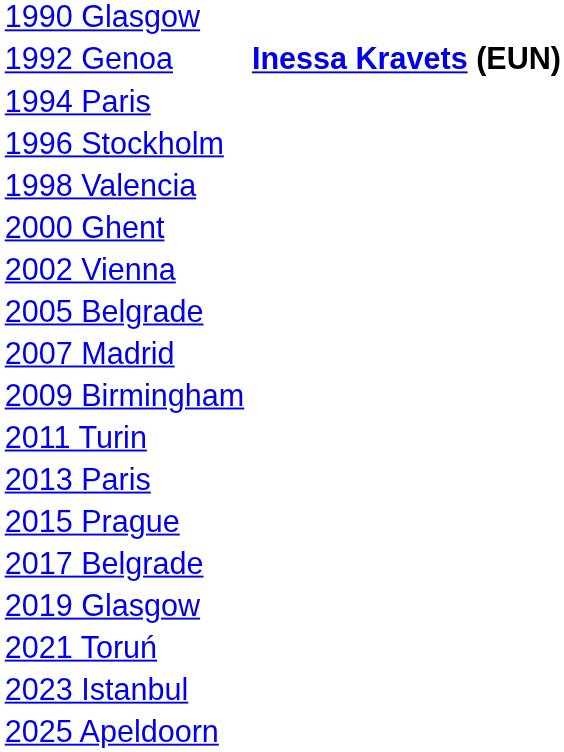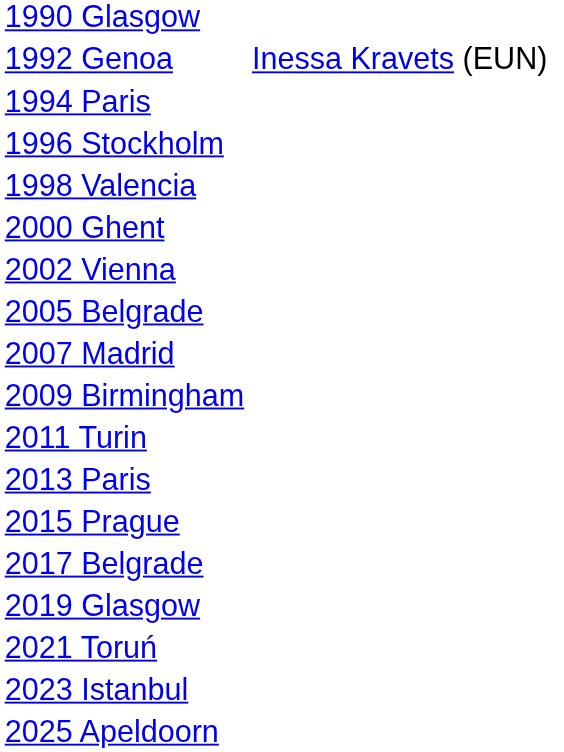(406, 59) bold -> (400, 59) normal
